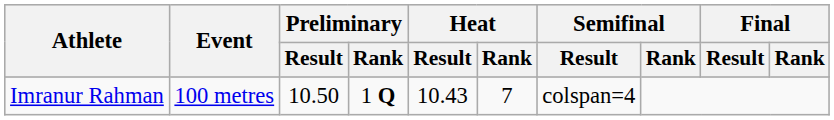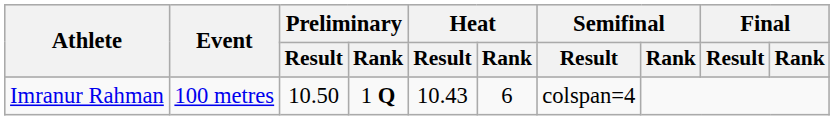(507, 96) 7 -> (507, 96) 6
